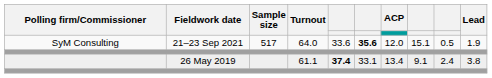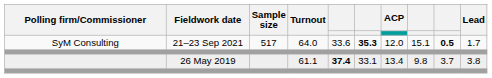(368, 42) 35.6 -> (368, 42) 35.3
(447, 42) normal -> (447, 42) bold
(474, 42) 1.9 -> (474, 42) 1.7
(421, 61) 9.1 -> (421, 61) 9.8
(447, 61) 2.4 -> (447, 61) 3.7
